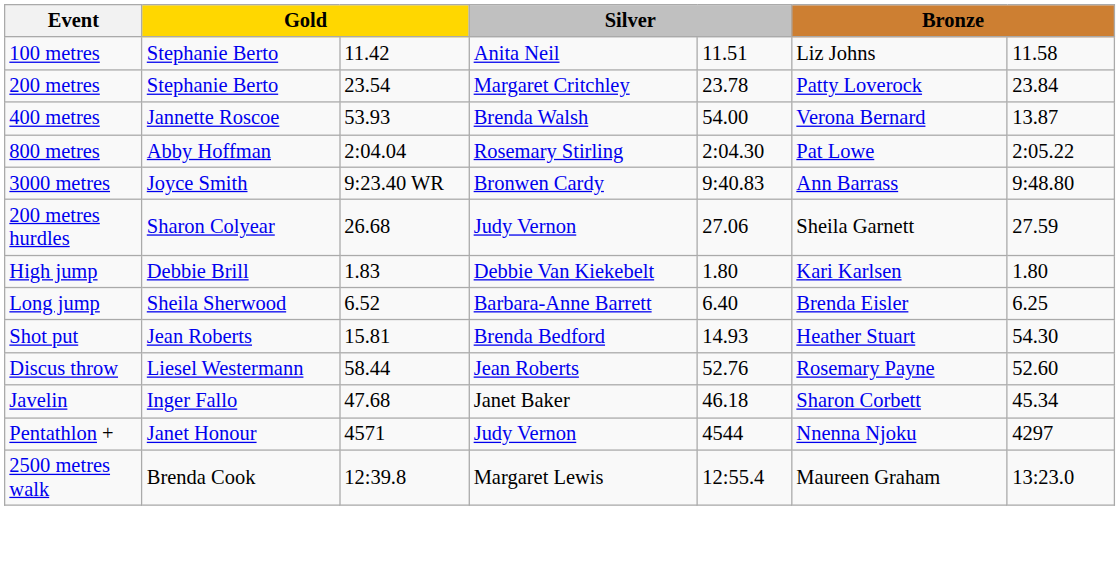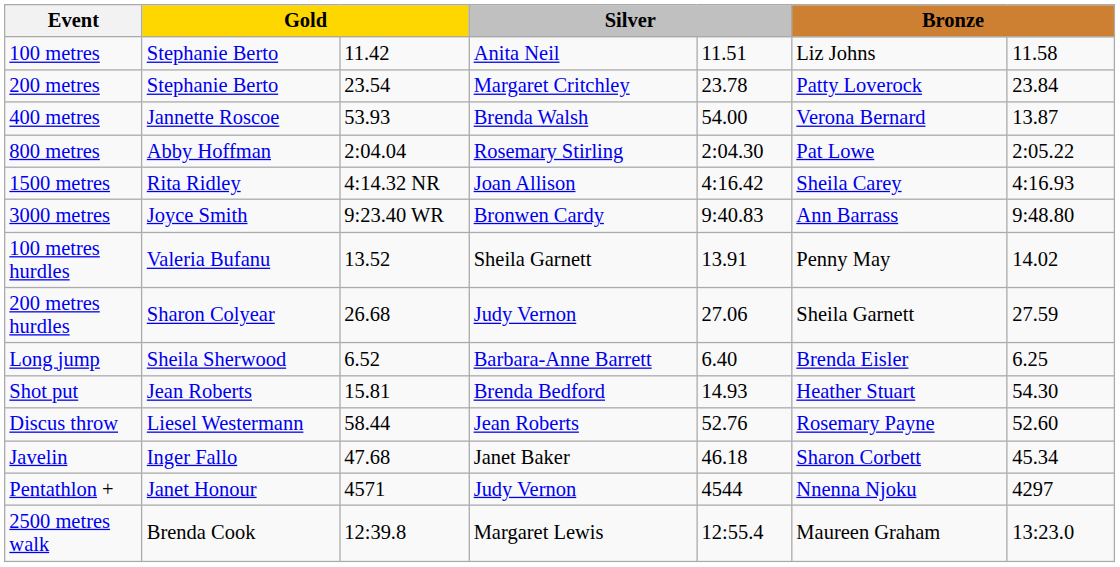+ row: (60, 183)
+ row: (55, 259)
- row: (53, 271)
